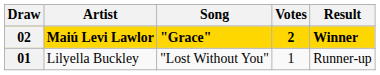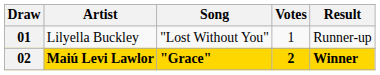rows swapped: (24, 59) <-> (24, 37)
